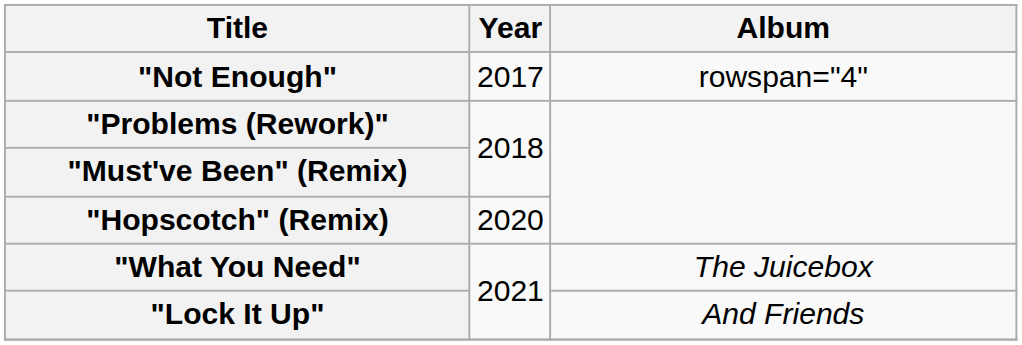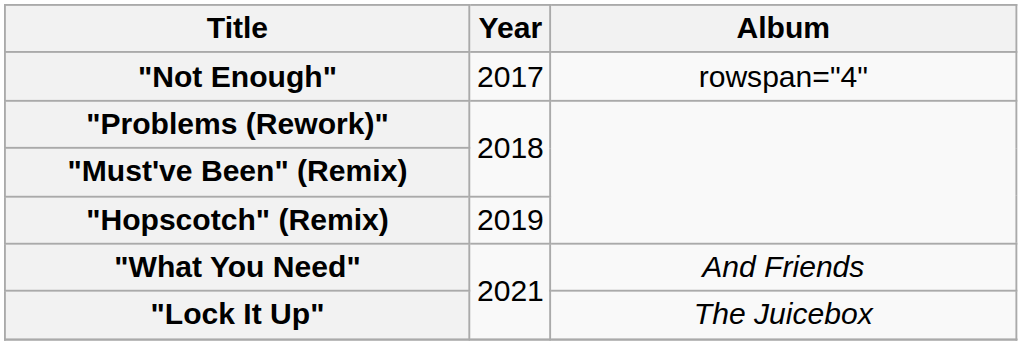(510, 219) 2020 -> (510, 219) 2019
(783, 266) The Juicebox -> (783, 266) And Friends
(783, 314) And Friends -> (783, 314) The Juicebox
